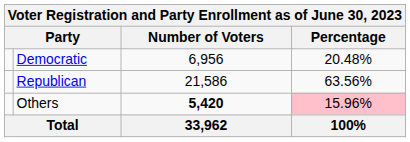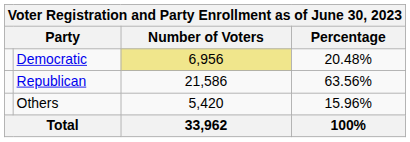(206, 59) no background -> (206, 59) khaki background
(206, 103) bold -> (206, 103) normal
(348, 103) pink background -> (348, 103) no background
